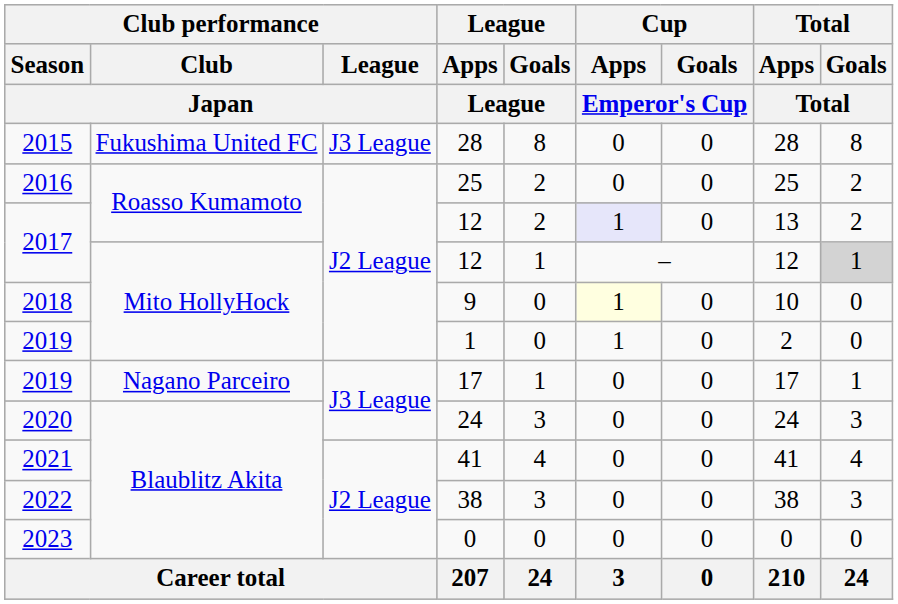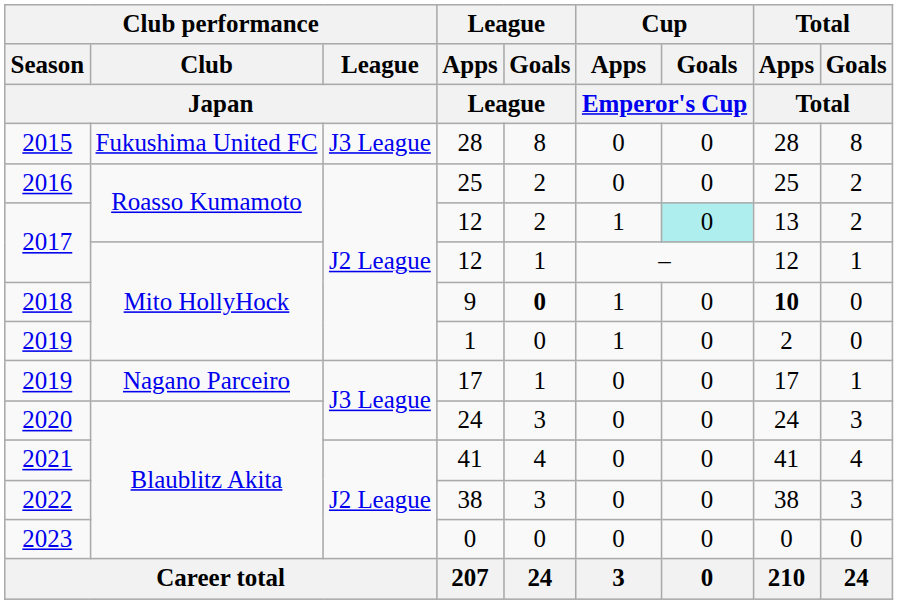(619, 222) lavender background -> (619, 222) no background
(707, 222) no background -> (707, 222) paleturquoise background
(856, 261) lightgrey background -> (856, 261) no background
(540, 301) normal -> (540, 301) bold
(619, 301) lightyellow background -> (619, 301) no background
(786, 301) normal -> (786, 301) bold
